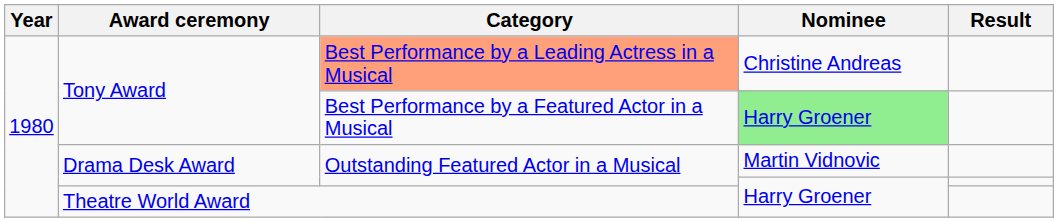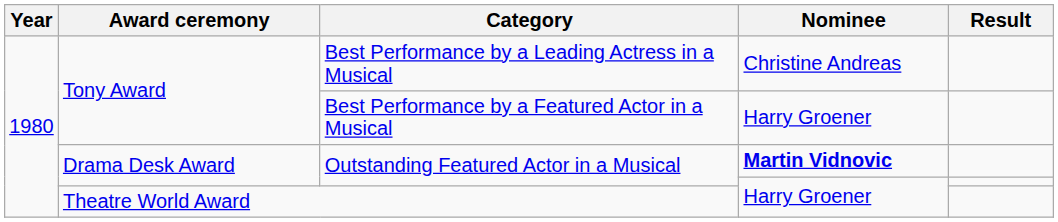(519, 63) lightsalmon background -> (519, 63) no background
(807, 117) lightgreen background -> (807, 117) no background
(812, 160) normal -> (818, 160) bold
